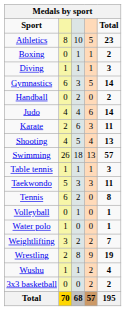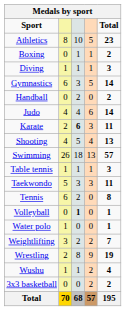(78, 126) normal -> (78, 126) bold
(78, 212) normal -> (78, 212) bold
